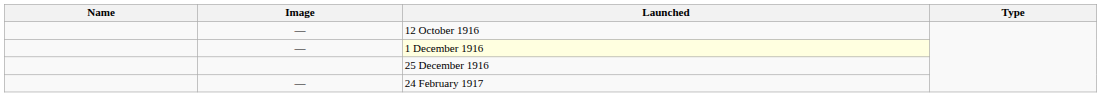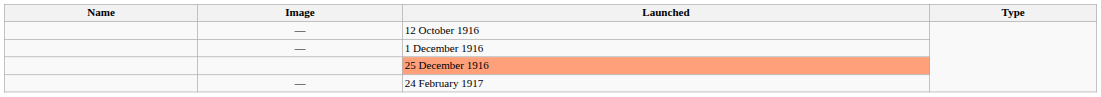(444, 48) lightyellow background -> (444, 48) no background
(447, 65) no background -> (447, 65) lightsalmon background
